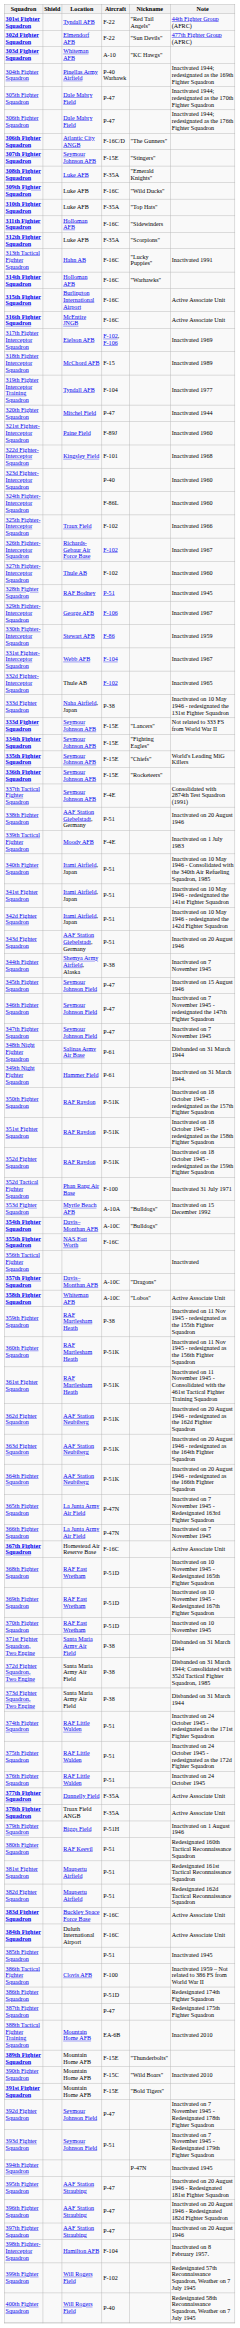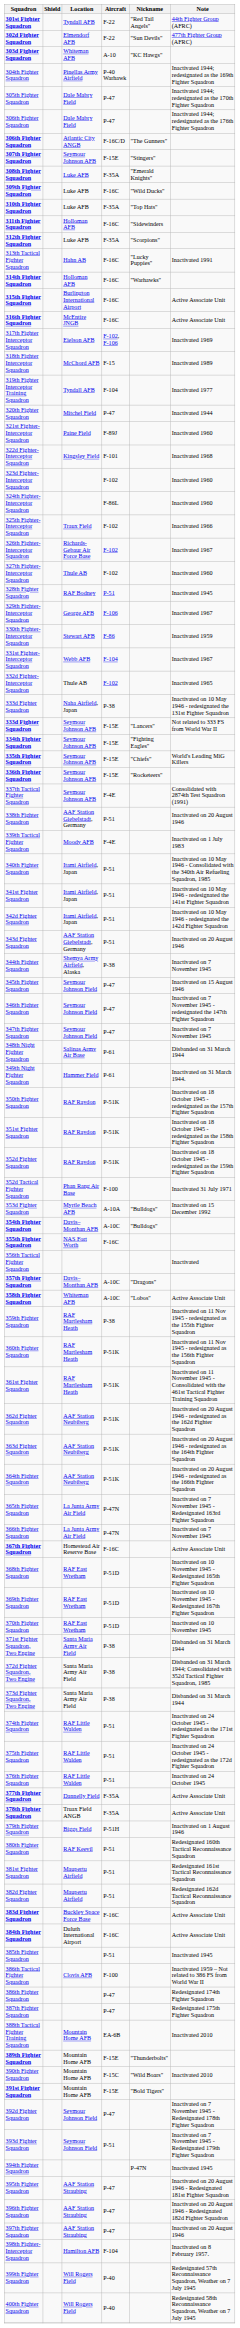(109, 480) P-40 -> (110, 480) F-102
(111, 1995) P-51D -> (109, 1995) P-47
(110, 2278) F-102 -> (109, 2278) P-40
